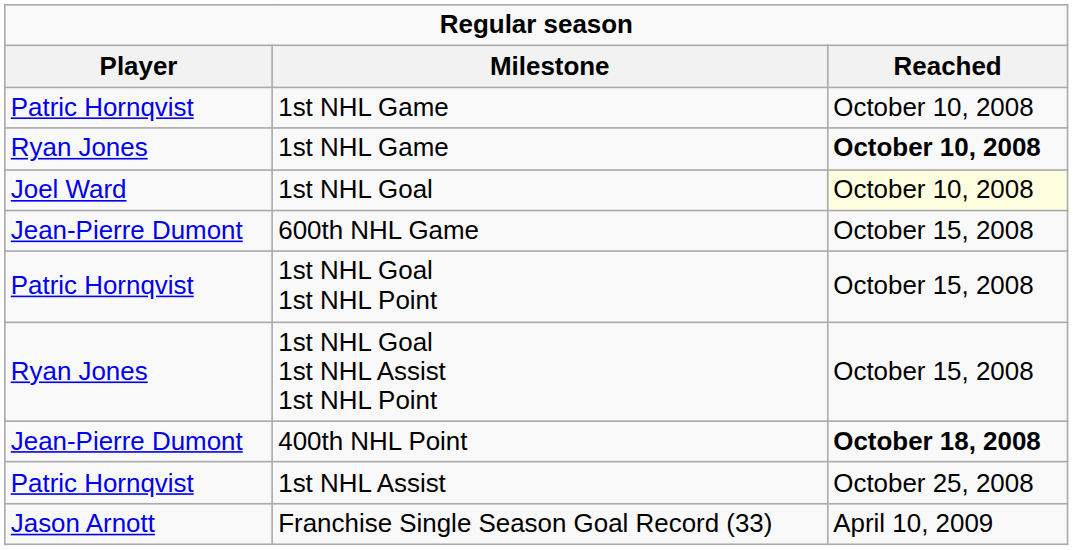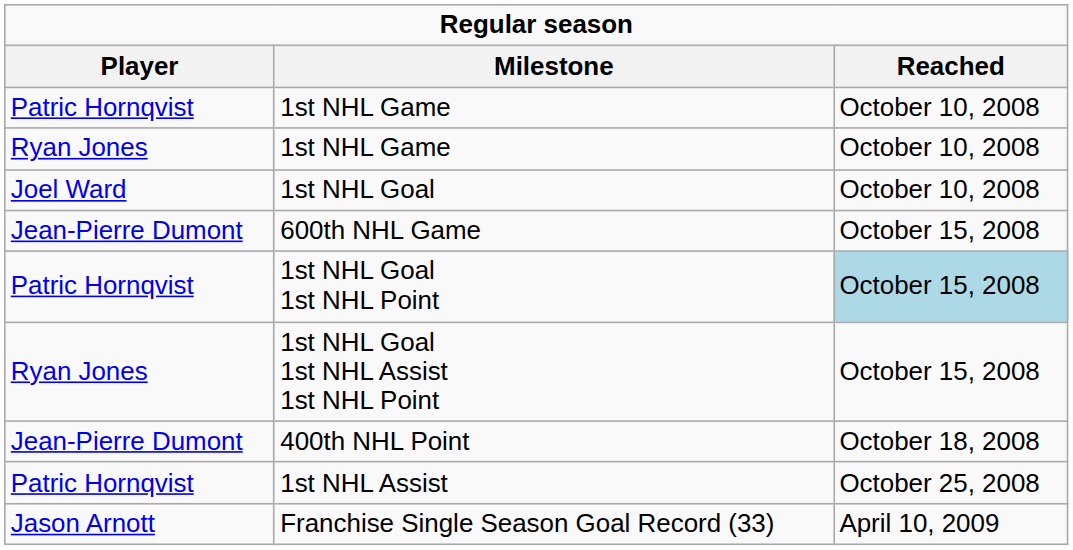(937, 148) bold -> (940, 148) normal
(933, 189) lightyellow background -> (940, 189) no background
(933, 286) no background -> (940, 286) lightblue background
(937, 441) bold -> (940, 441) normal
